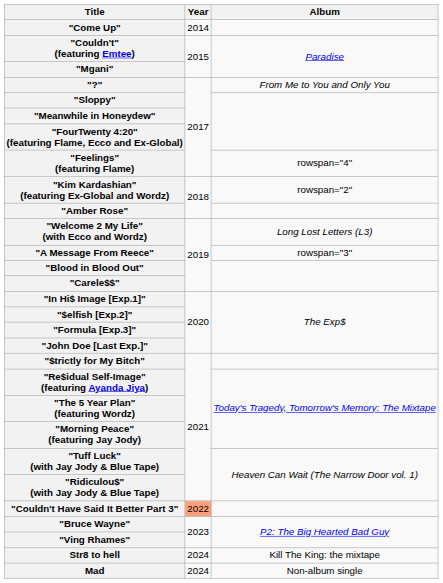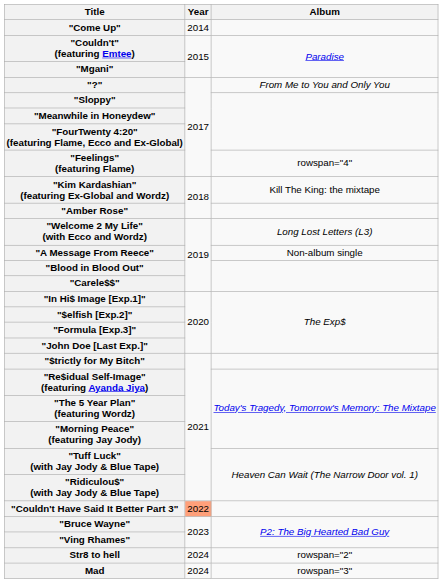(325, 189) rowspan="2" -> (325, 189) Kill The King: the mixtape
(325, 252) rowspan="3" -> (325, 252) Non-album single
(325, 555) Kill The King: the mixtape -> (325, 555) rowspan="2"
(325, 570) Non-album single -> (325, 570) rowspan="3"
